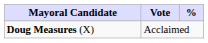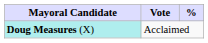(50, 29) no background -> (50, 29) paleturquoise background
